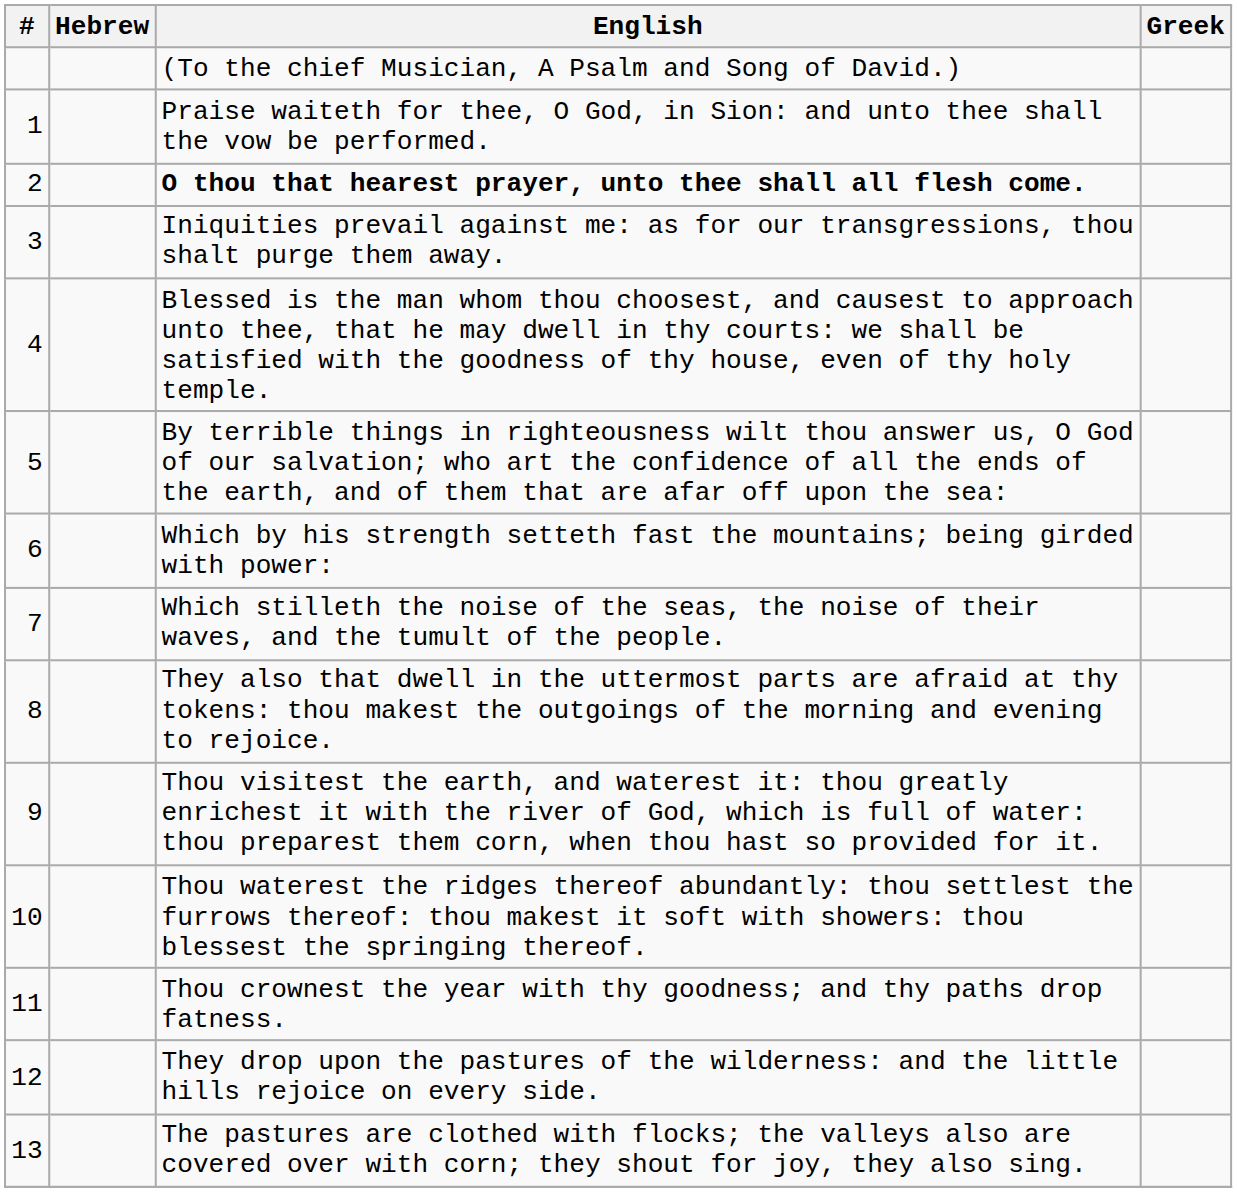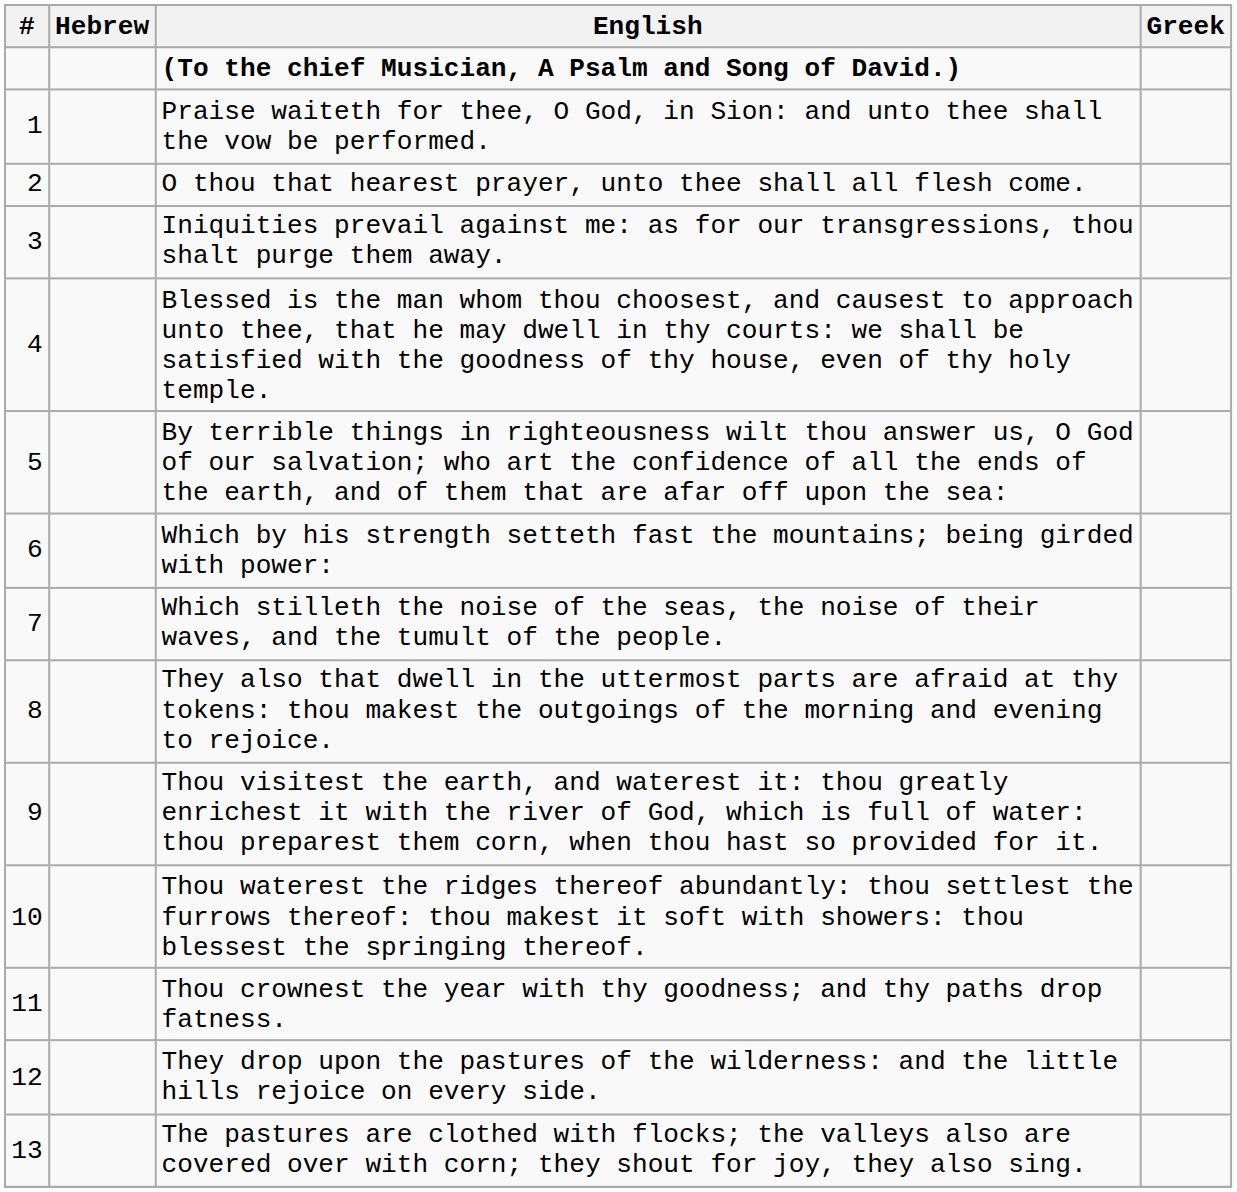(561, 69) normal -> (561, 69) bold
(624, 184) bold -> (624, 184) normal
